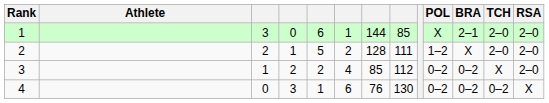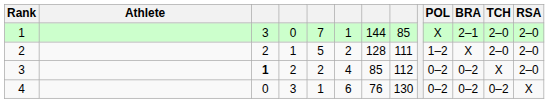(321, 32) 6 -> (321, 32) 7
(265, 70) normal -> (265, 70) bold
